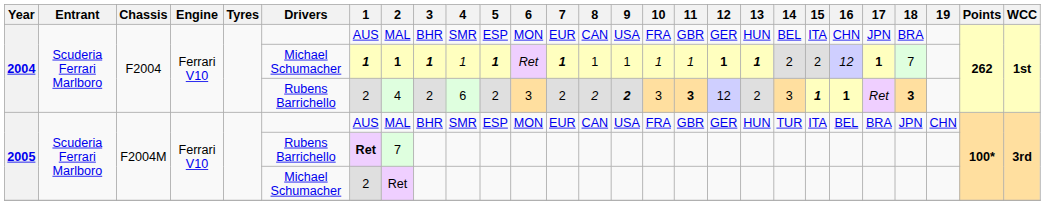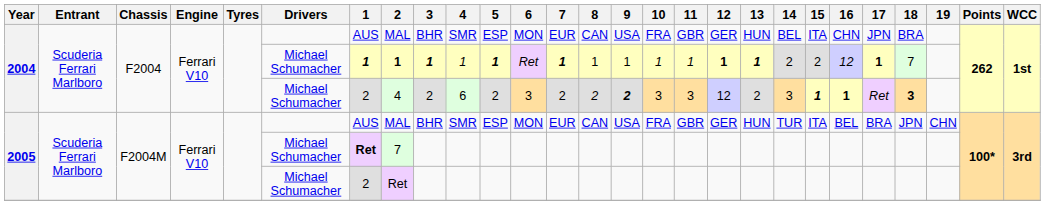(306, 96) Rubens Barrichello -> (306, 96) Michael Schumacher
(691, 96) bold -> (691, 96) normal
(306, 150) Rubens Barrichello -> (306, 150) Michael Schumacher
